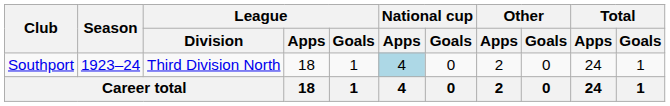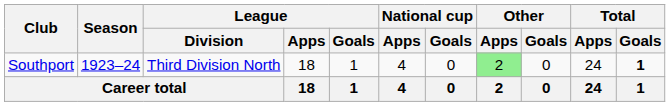(402, 64) lightblue background -> (402, 64) no background
(499, 64) no background -> (499, 64) lightgreen background
(640, 64) normal -> (640, 64) bold
